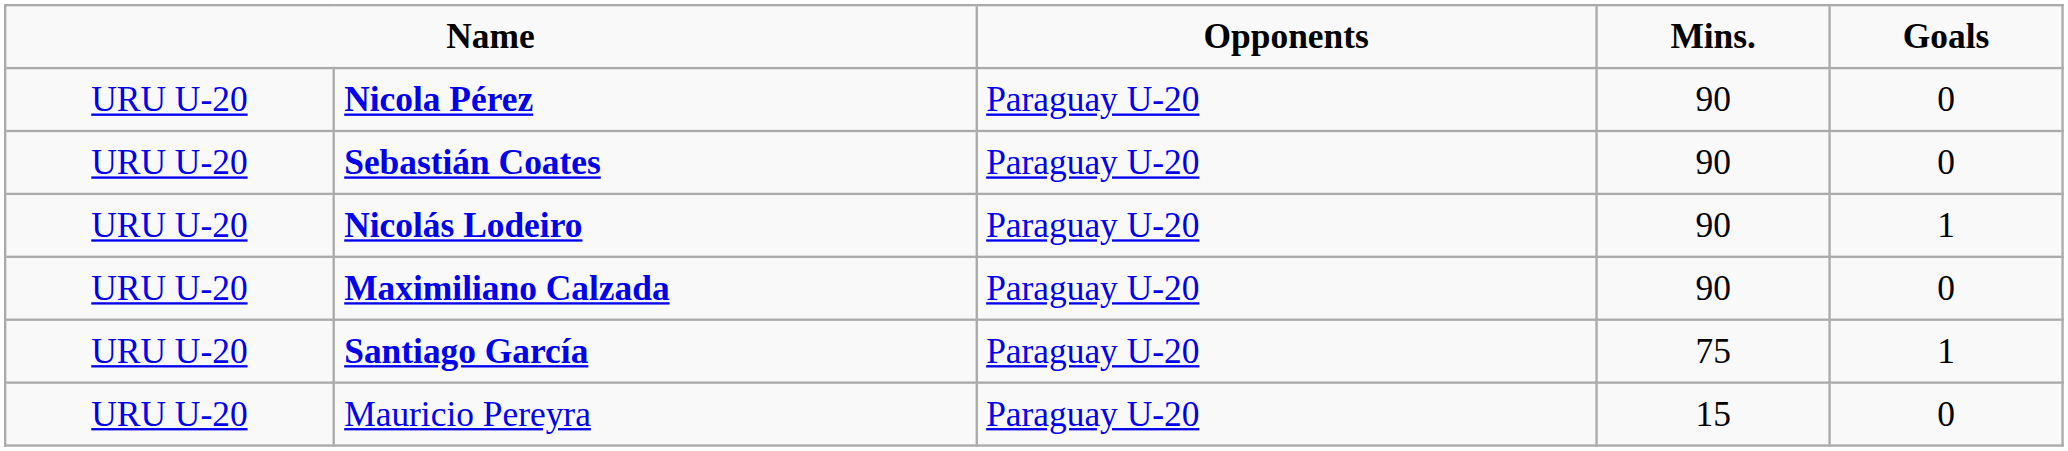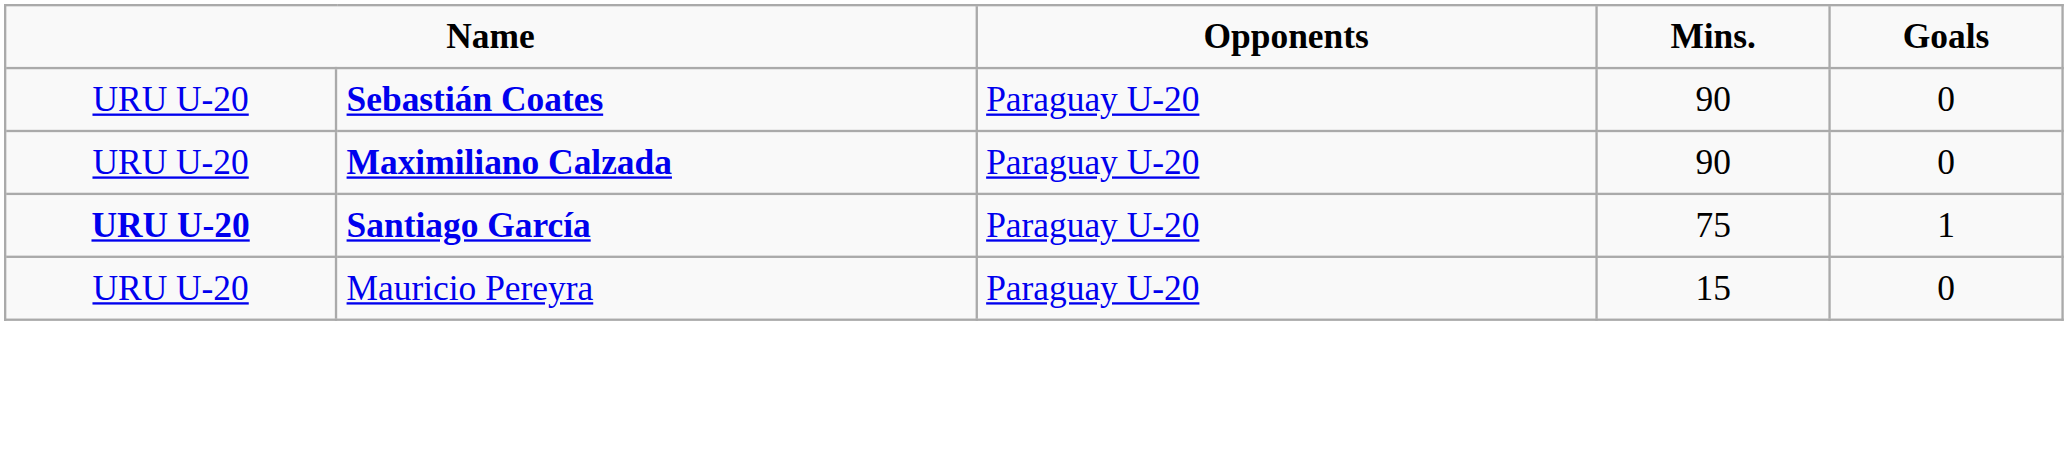- row: (439, 98)
- row: (463, 224)
(169, 350) normal -> (171, 224) bold
